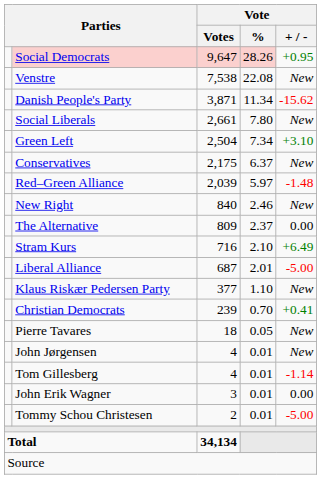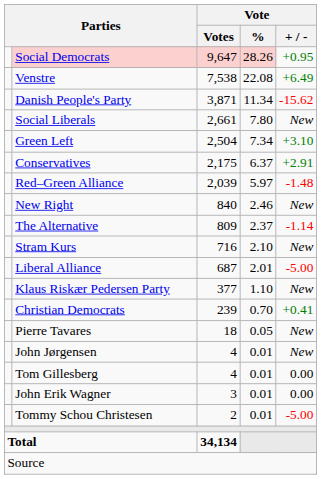(301, 78) New -> (298, 78) +6.49
(301, 162) New -> (298, 162) +2.91
(302, 225) 0.00 -> (299, 225) -1.14
(298, 246) +6.49 -> (301, 246) New
(299, 373) -1.14 -> (302, 373) 0.00
